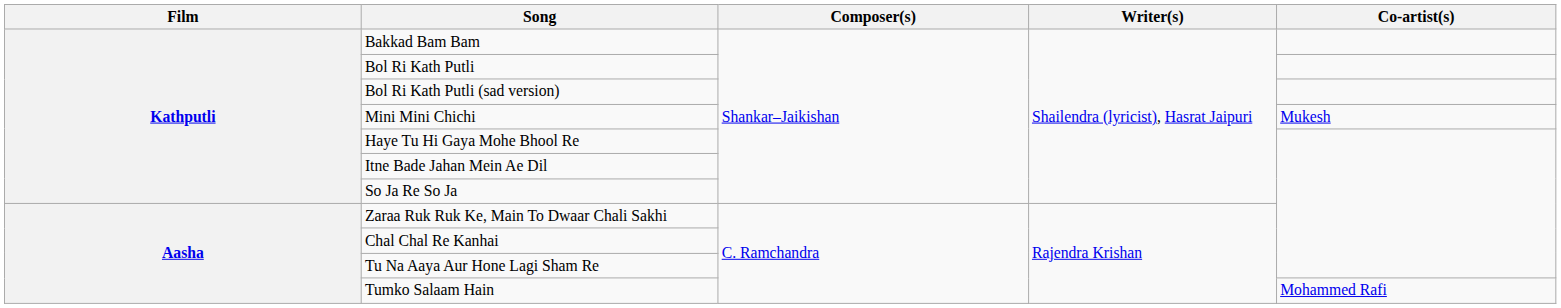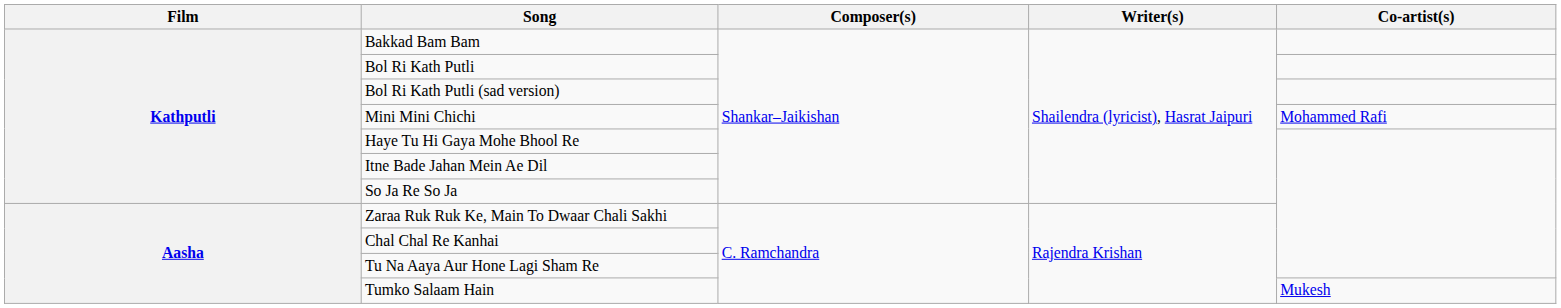(1305, 116) Mukesh -> (1334, 116) Mohammed Rafi
(1334, 290) Mohammed Rafi -> (1305, 290) Mukesh
